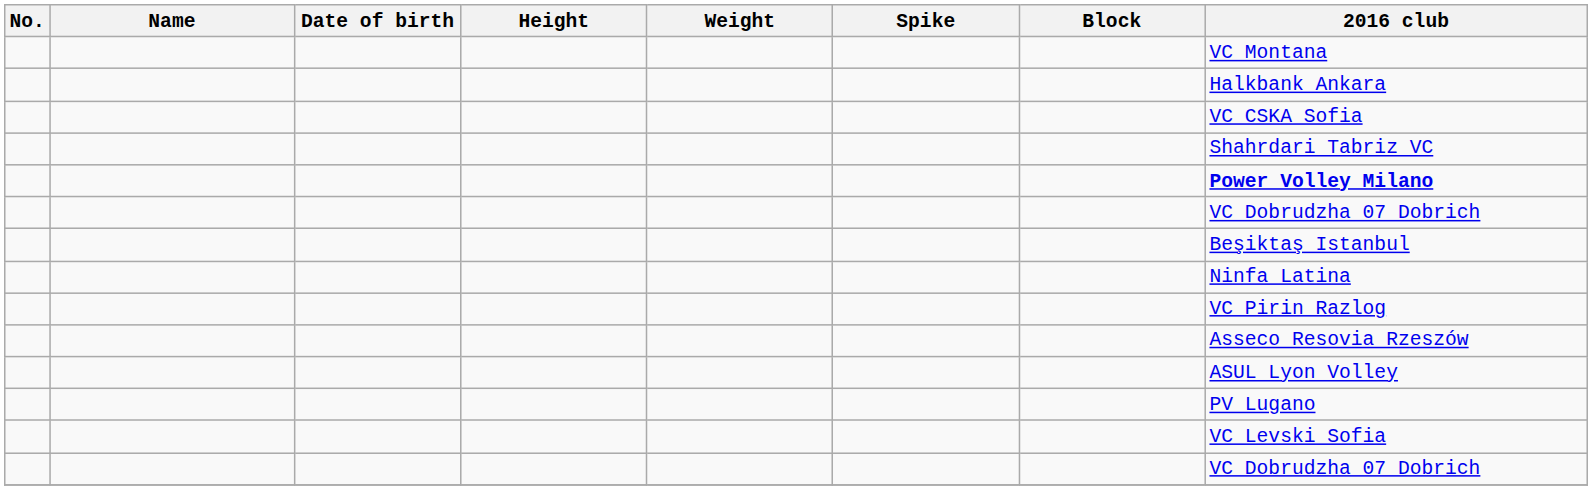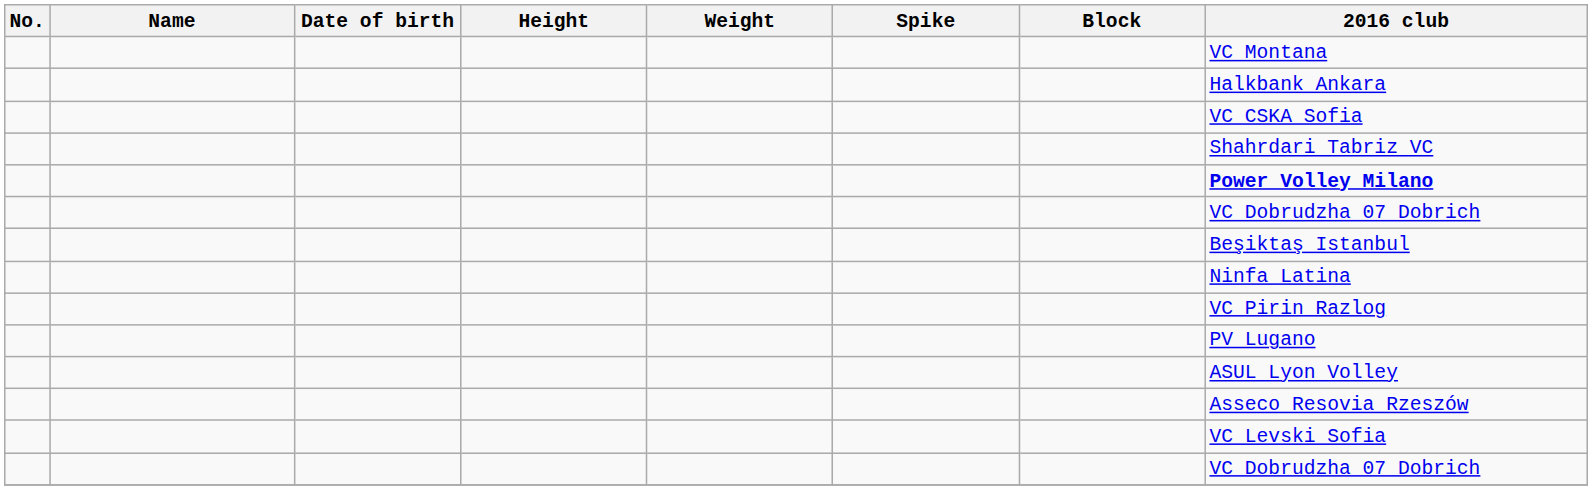(1339, 341) Asseco Resovia Rzeszów -> (1262, 341) PV Lugano
(1262, 405) PV Lugano -> (1339, 405) Asseco Resovia Rzeszów
